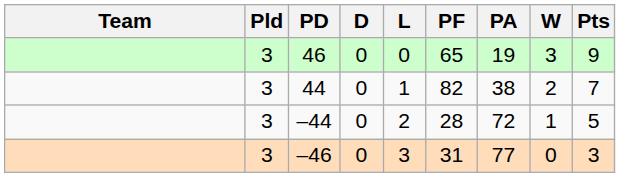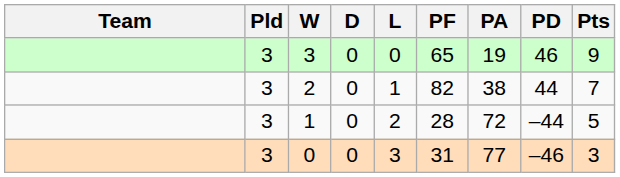columns swapped: (551, 21) <-> (314, 21)
